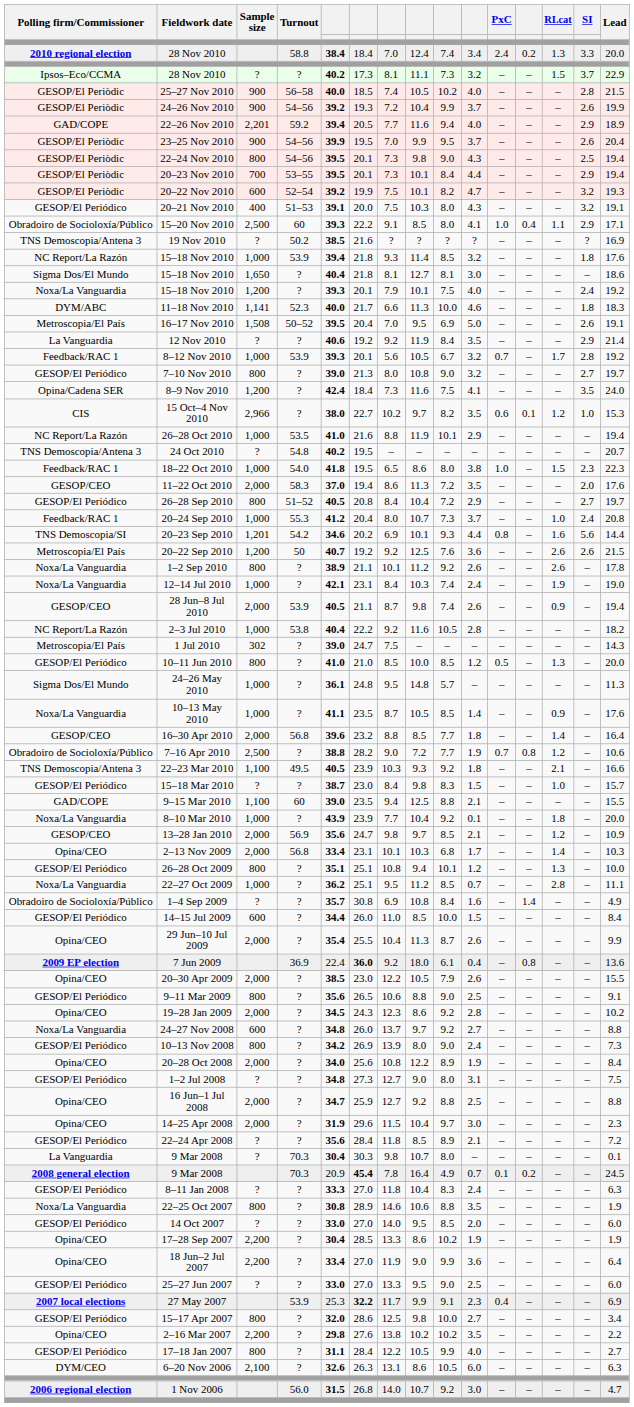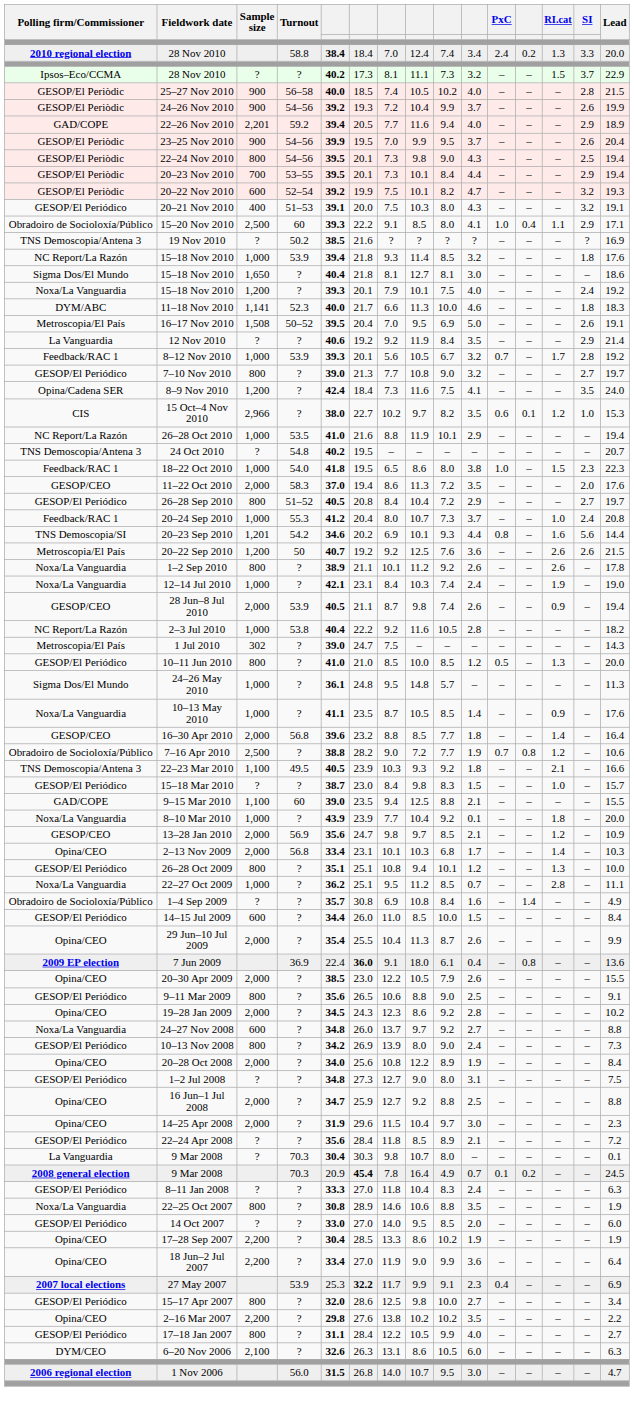(391, 373) 8.0 -> (391, 373) 7.7
(391, 962) 9.2 -> (391, 962) 9.1
- row: (81, 1284)
(447, 1389) 9.2 -> (447, 1372) 9.5
